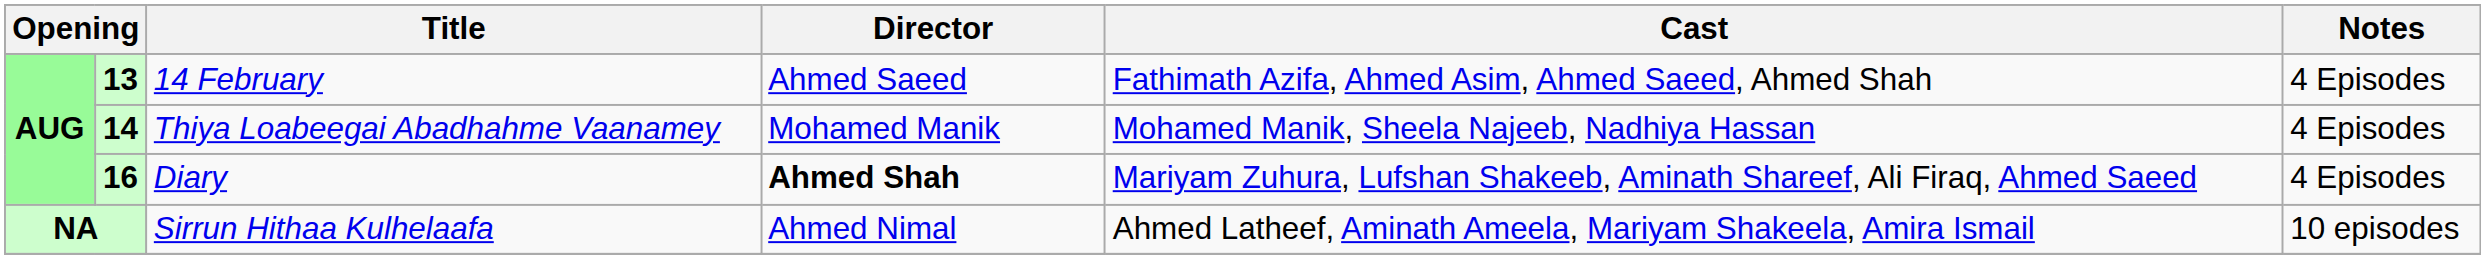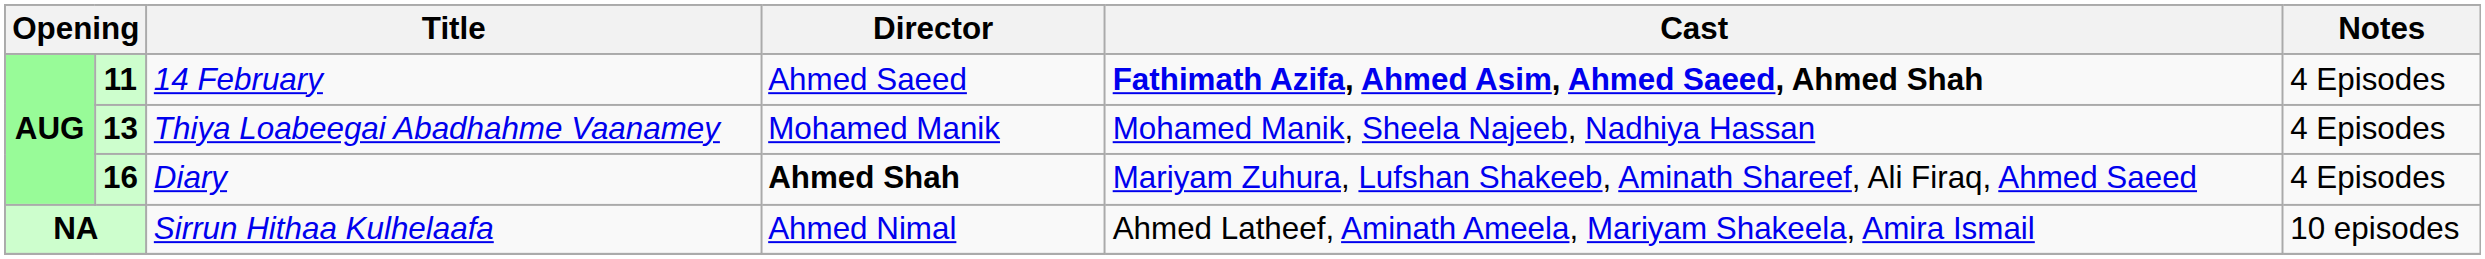(120, 79) 13 -> (120, 79) 11
(1522, 79) normal -> (1548, 79) bold
(120, 128) 14 -> (120, 128) 13
